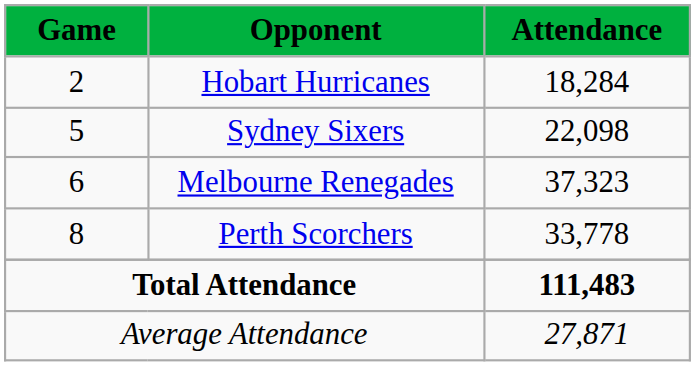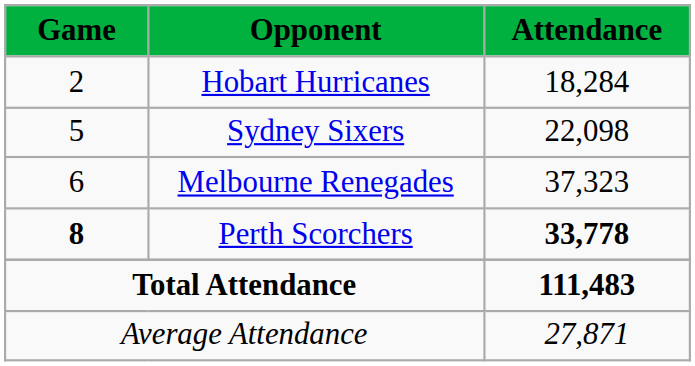(76, 233) normal -> (76, 233) bold
(587, 233) normal -> (587, 233) bold
